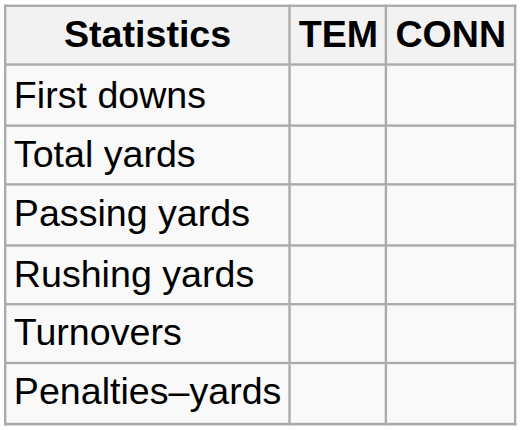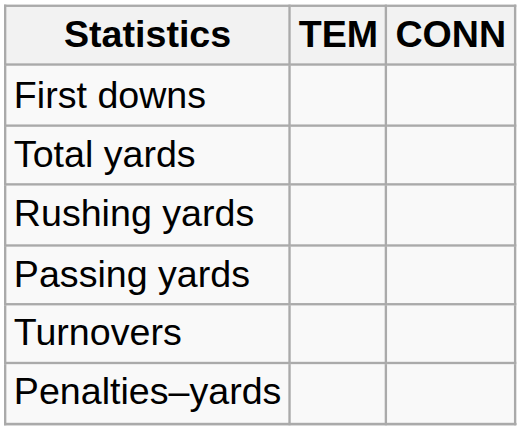rows swapped: (134, 273) <-> (132, 213)
